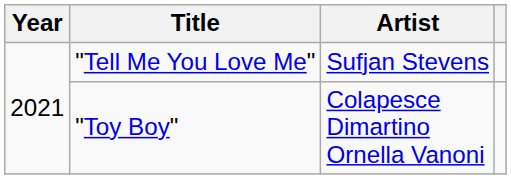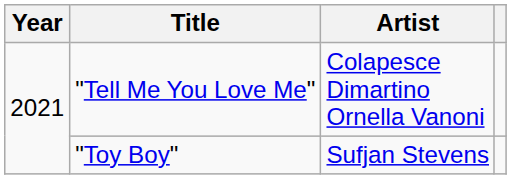(408, 61) Sufjan Stevens -> (405, 89) Colapesce Dimartino Ornella Vanoni
(405, 127) Colapesce Dimartino Ornella Vanoni -> (408, 154) Sufjan Stevens
